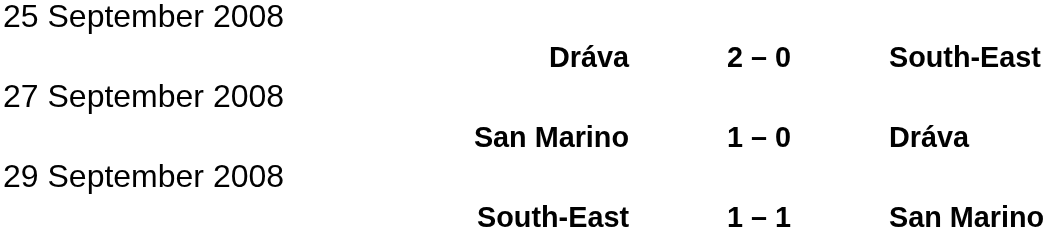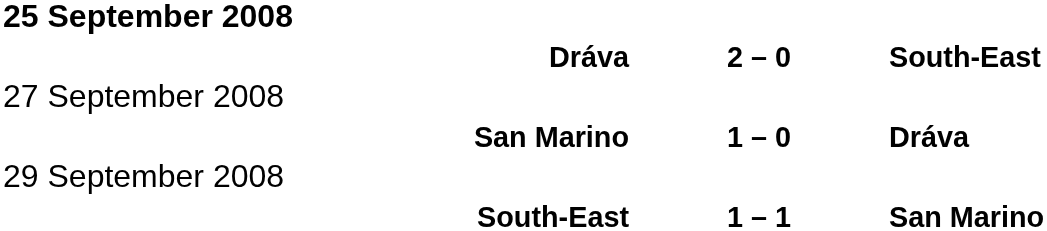(144, 16) normal -> (148, 16) bold
